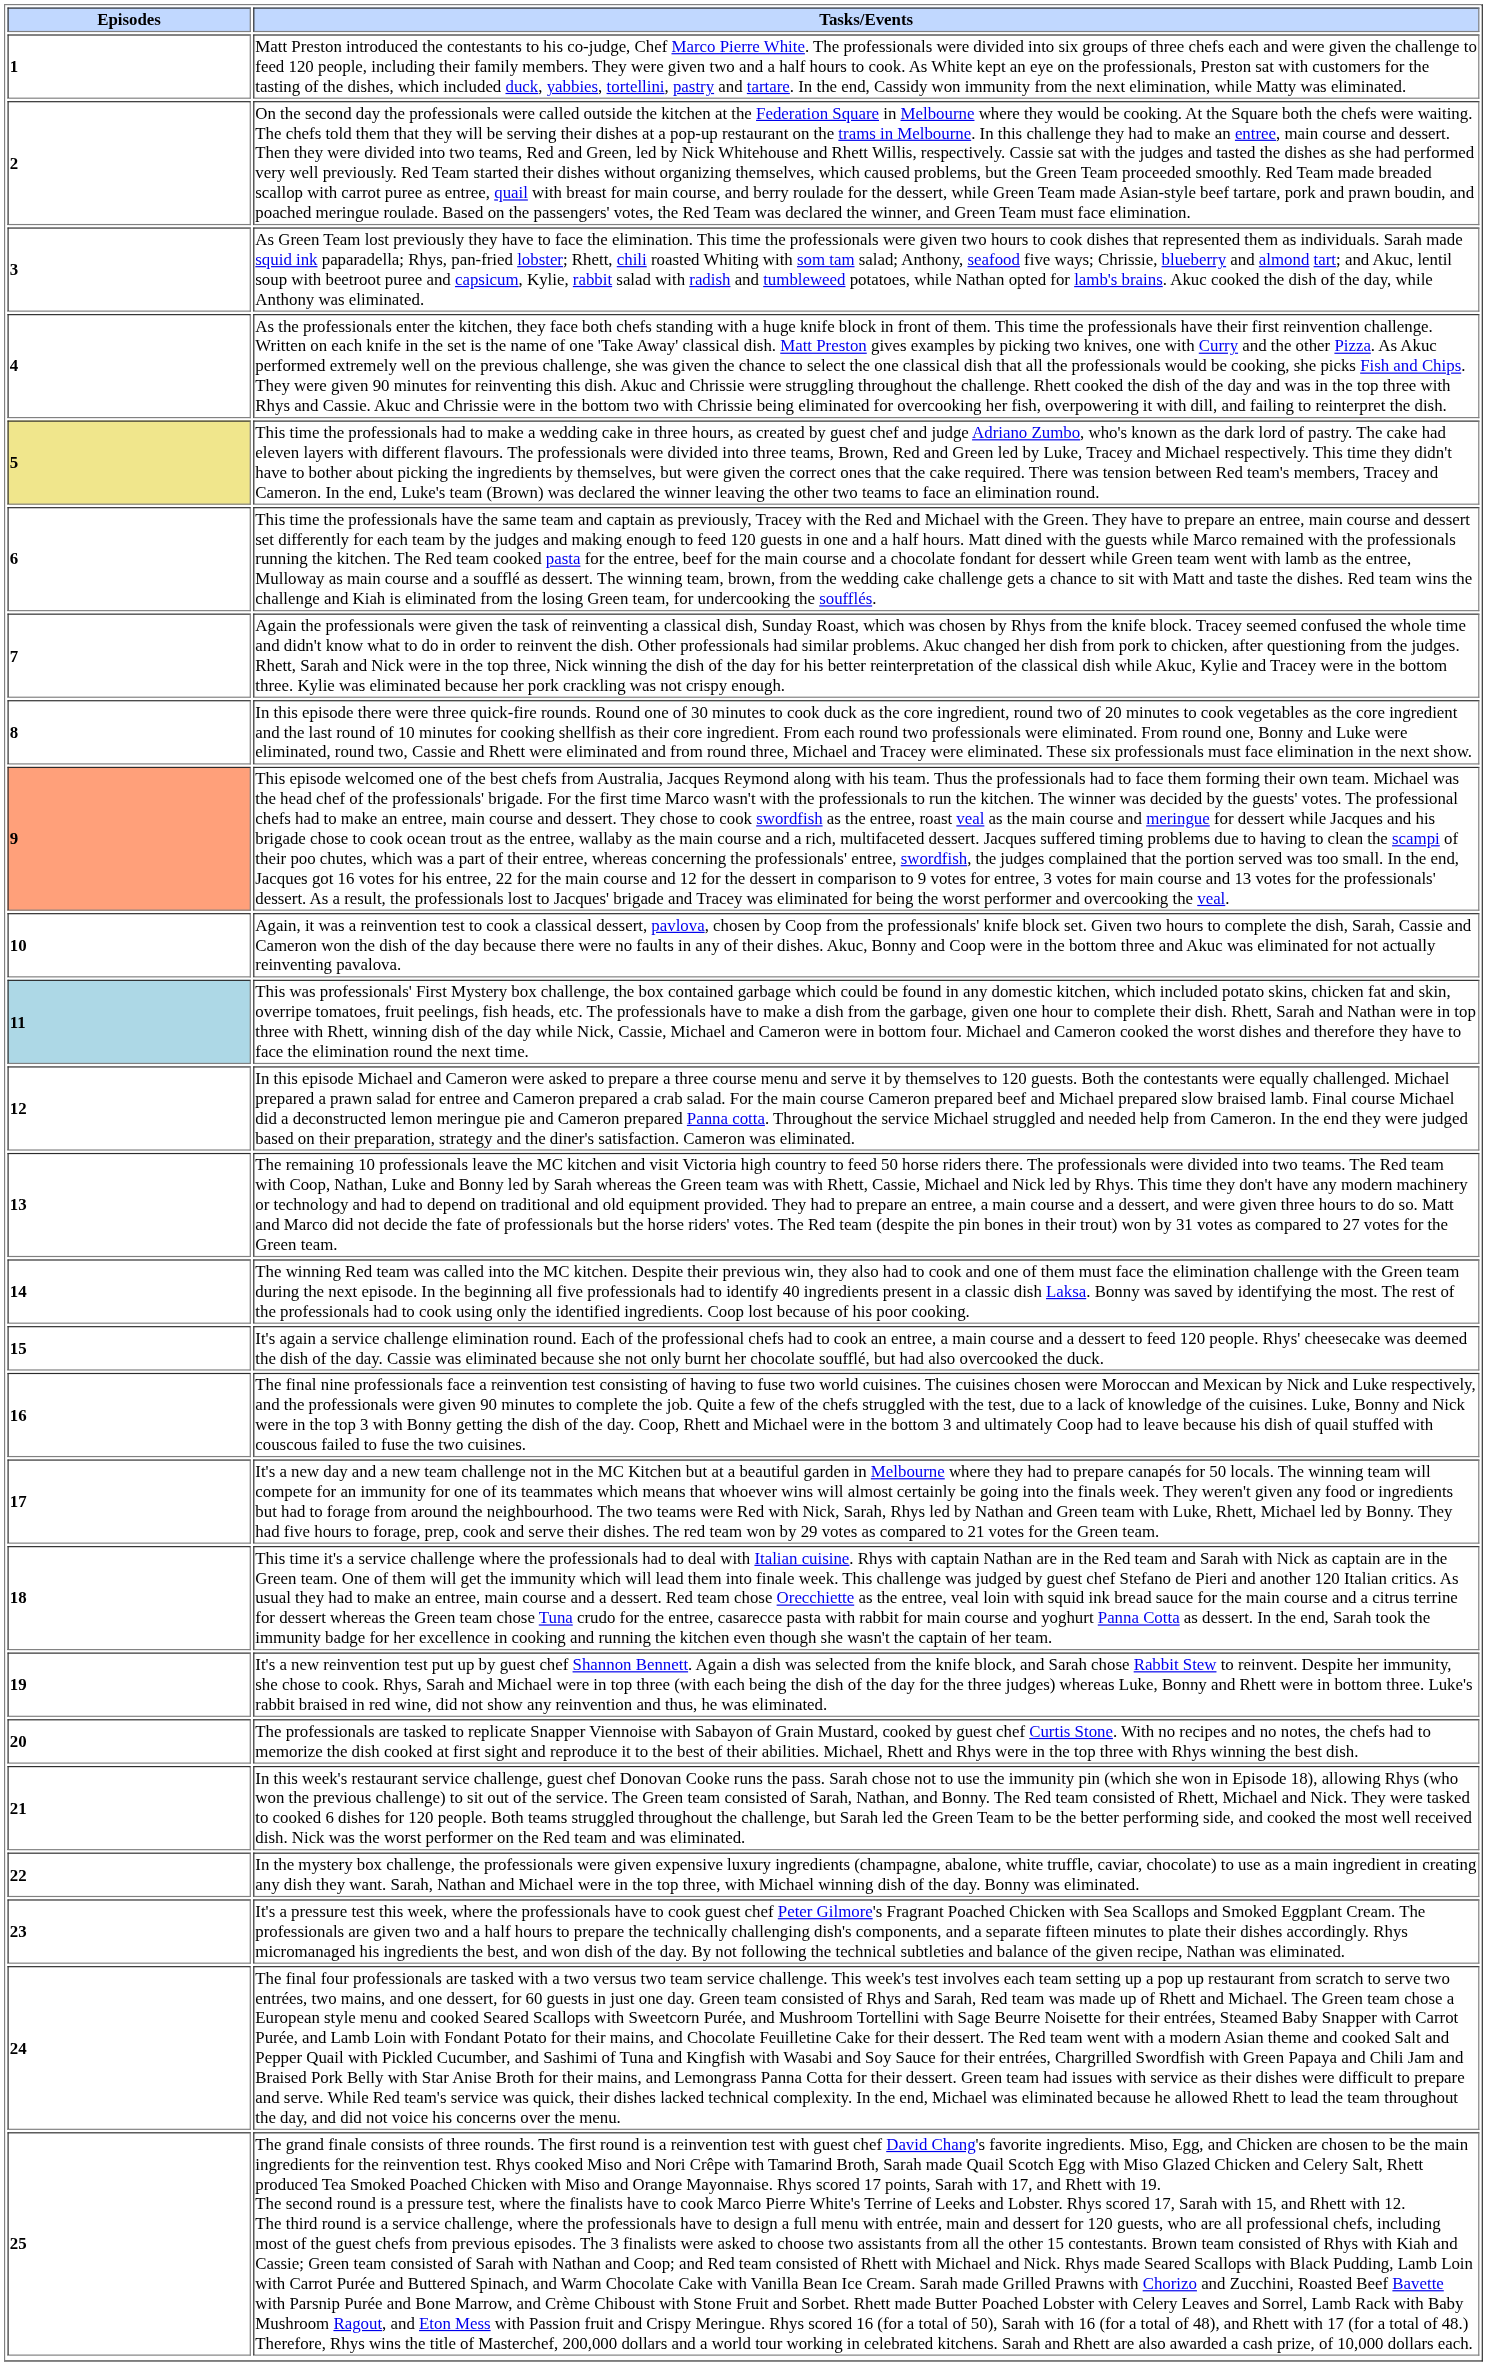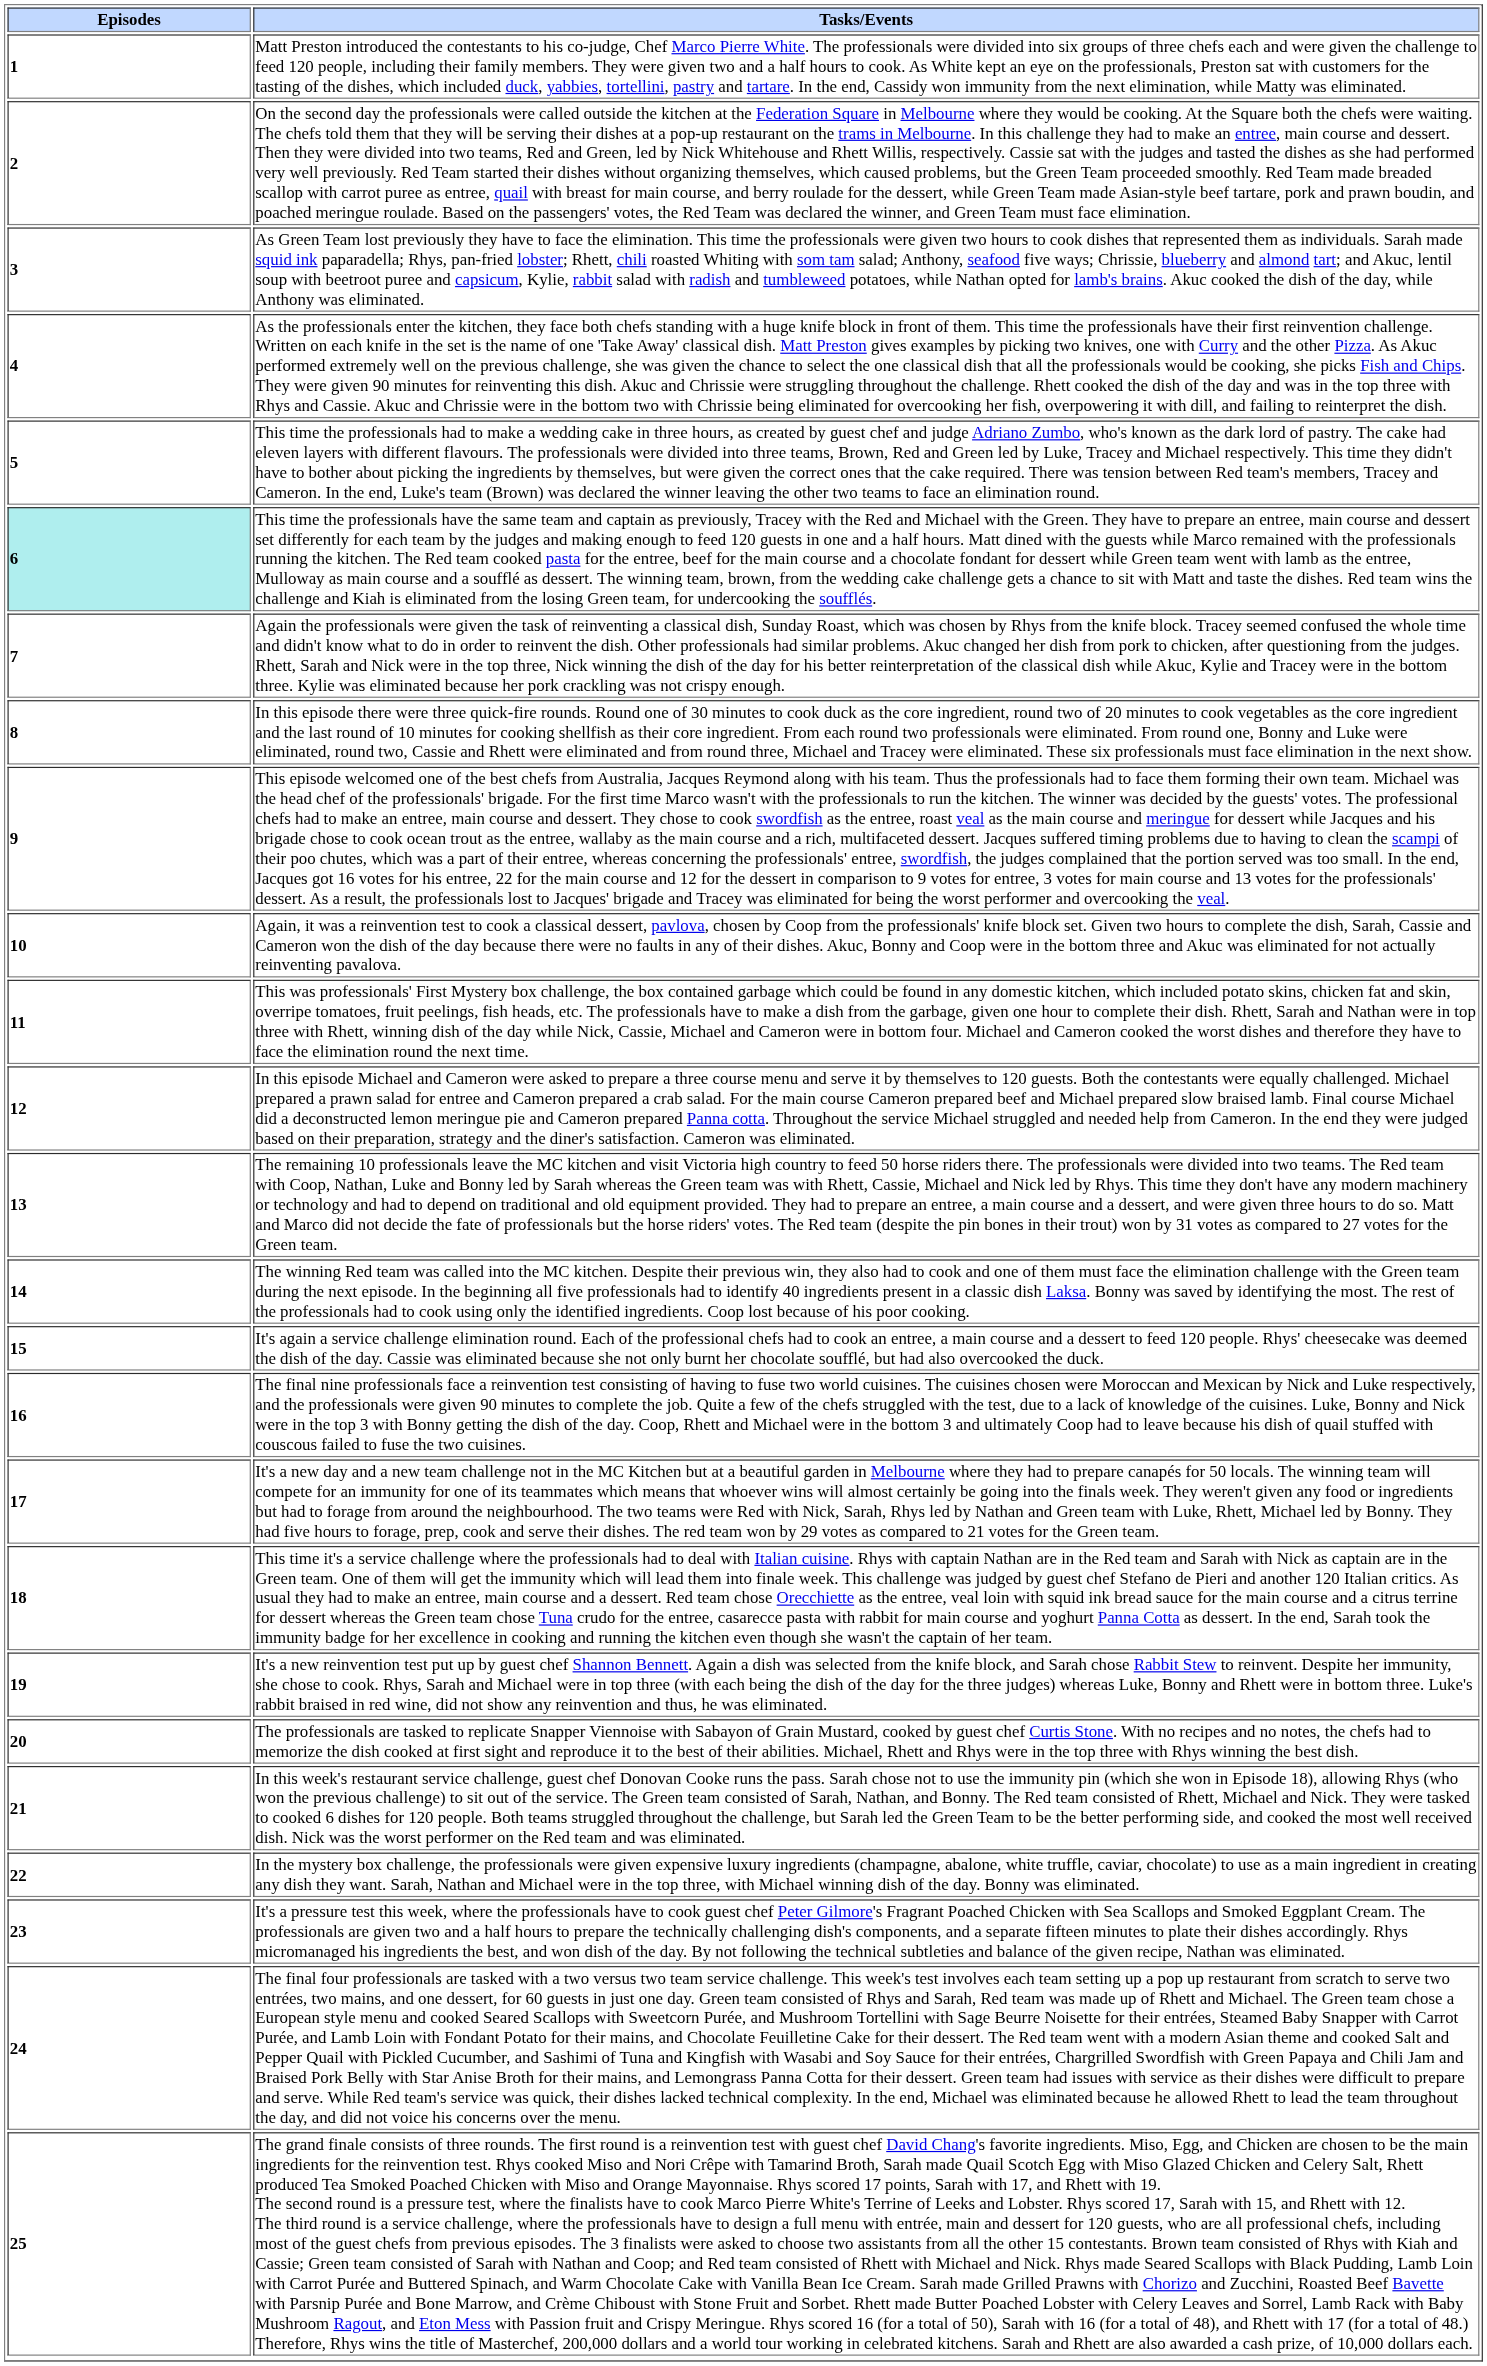(14, 462) khaki background -> (14, 462) no background
(14, 559) no background -> (14, 559) paleturquoise background
(14, 838) lightsalmon background -> (14, 838) no background
(18, 1021) lightblue background -> (18, 1021) no background
